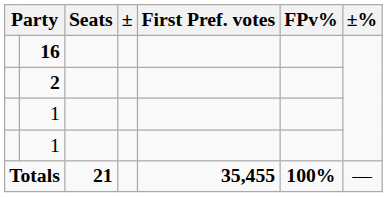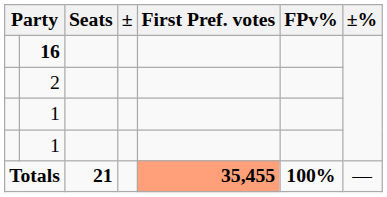(55, 82) bold -> (55, 82) normal
(248, 176) no background -> (248, 176) lightsalmon background
